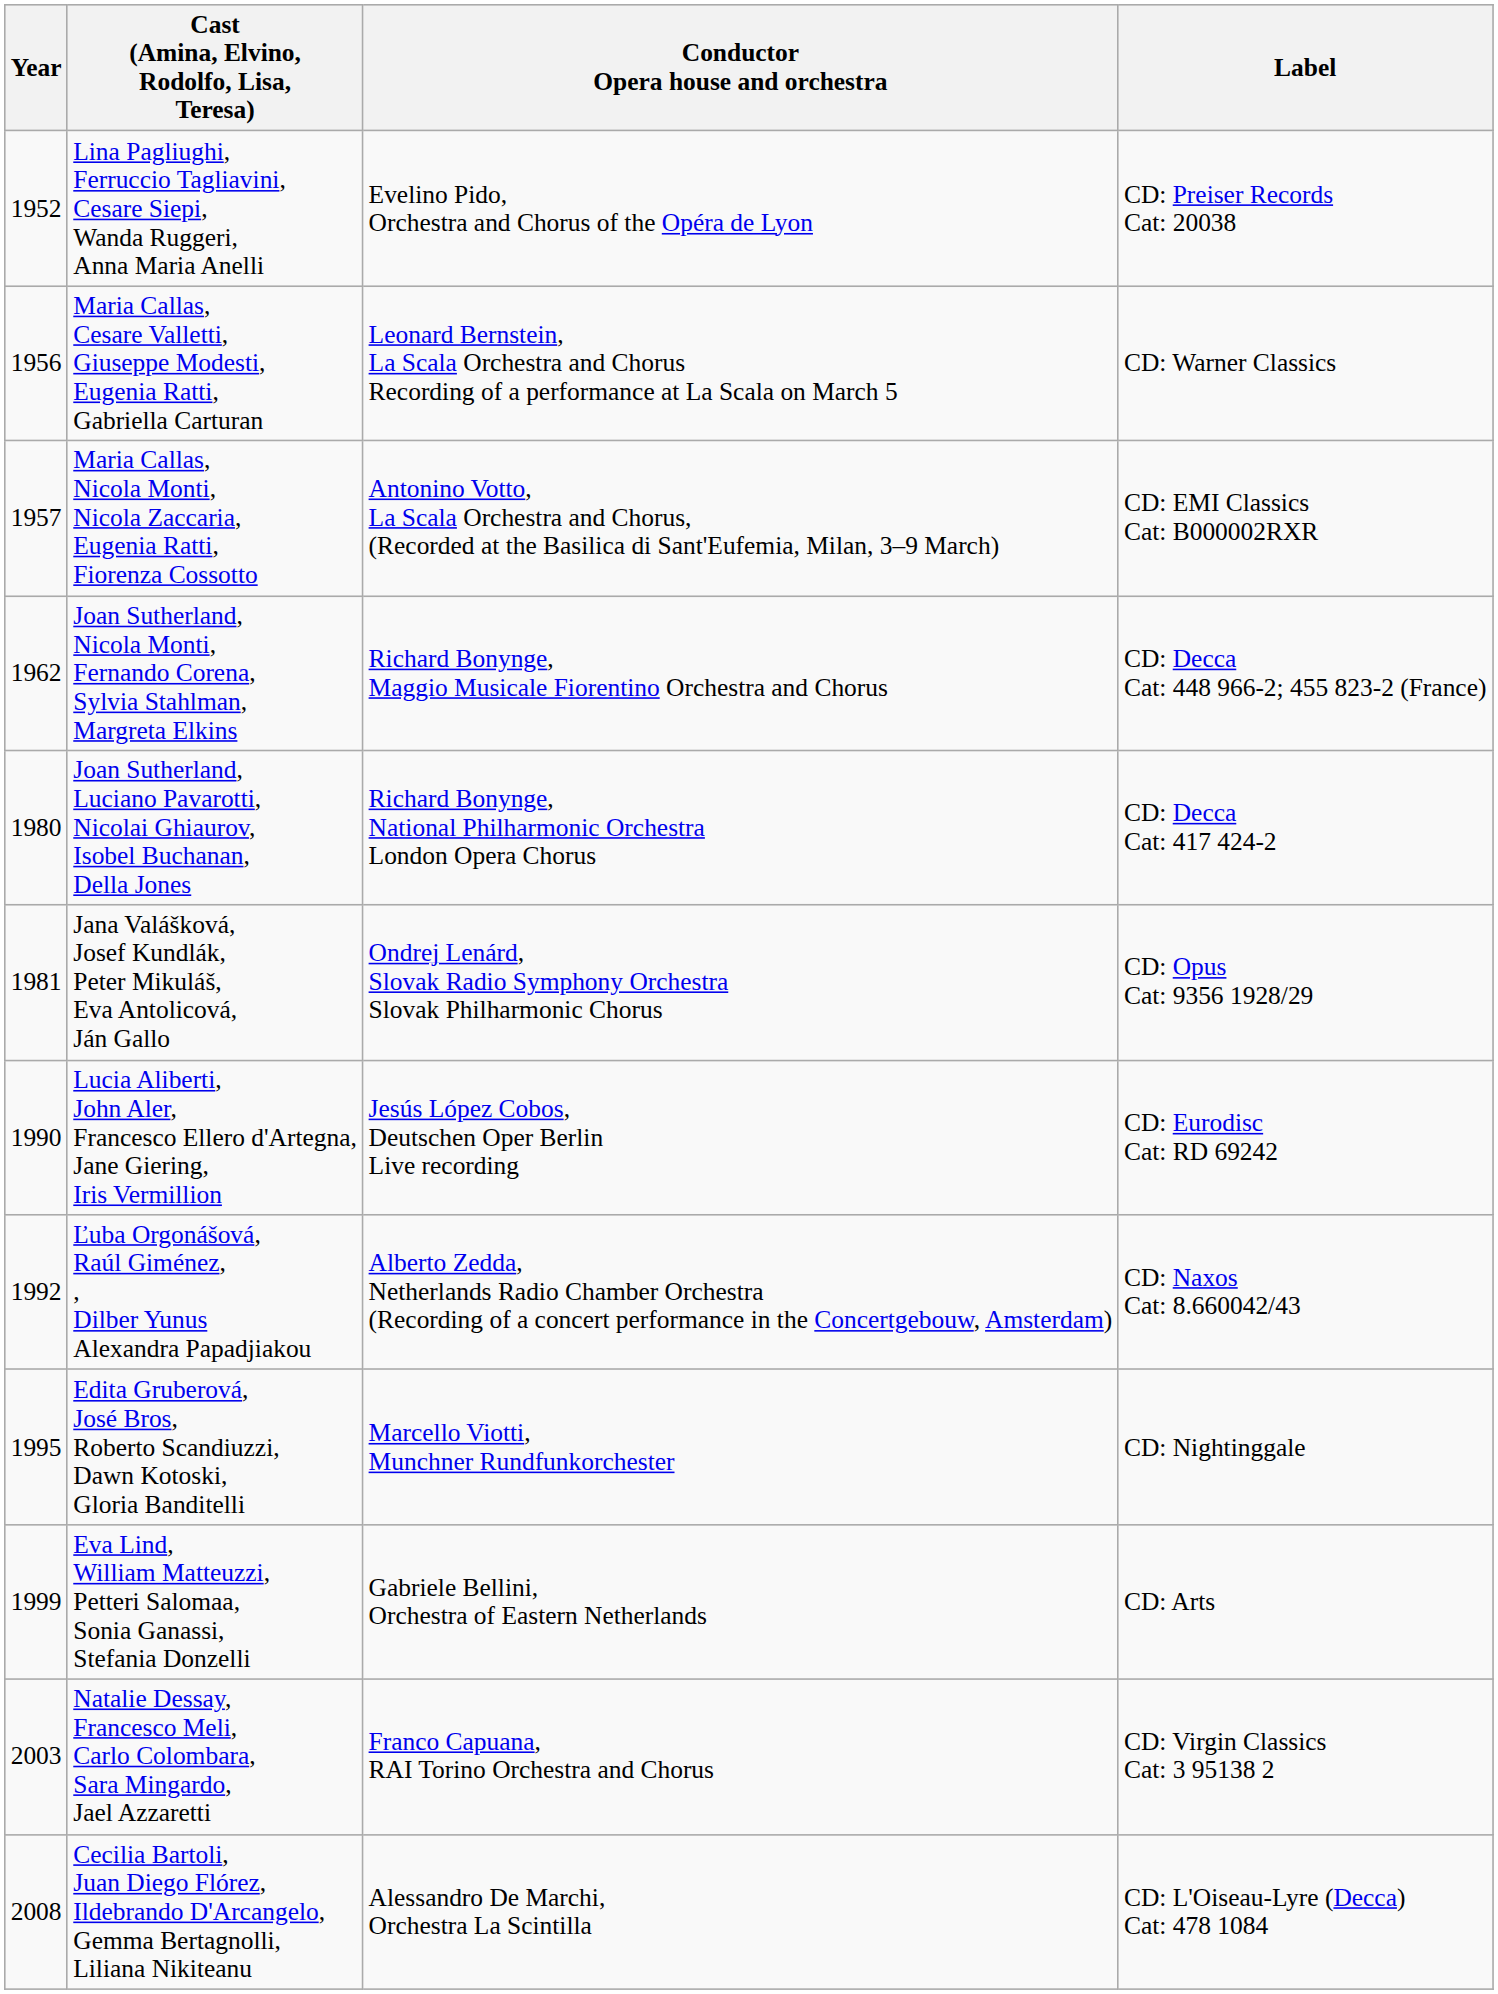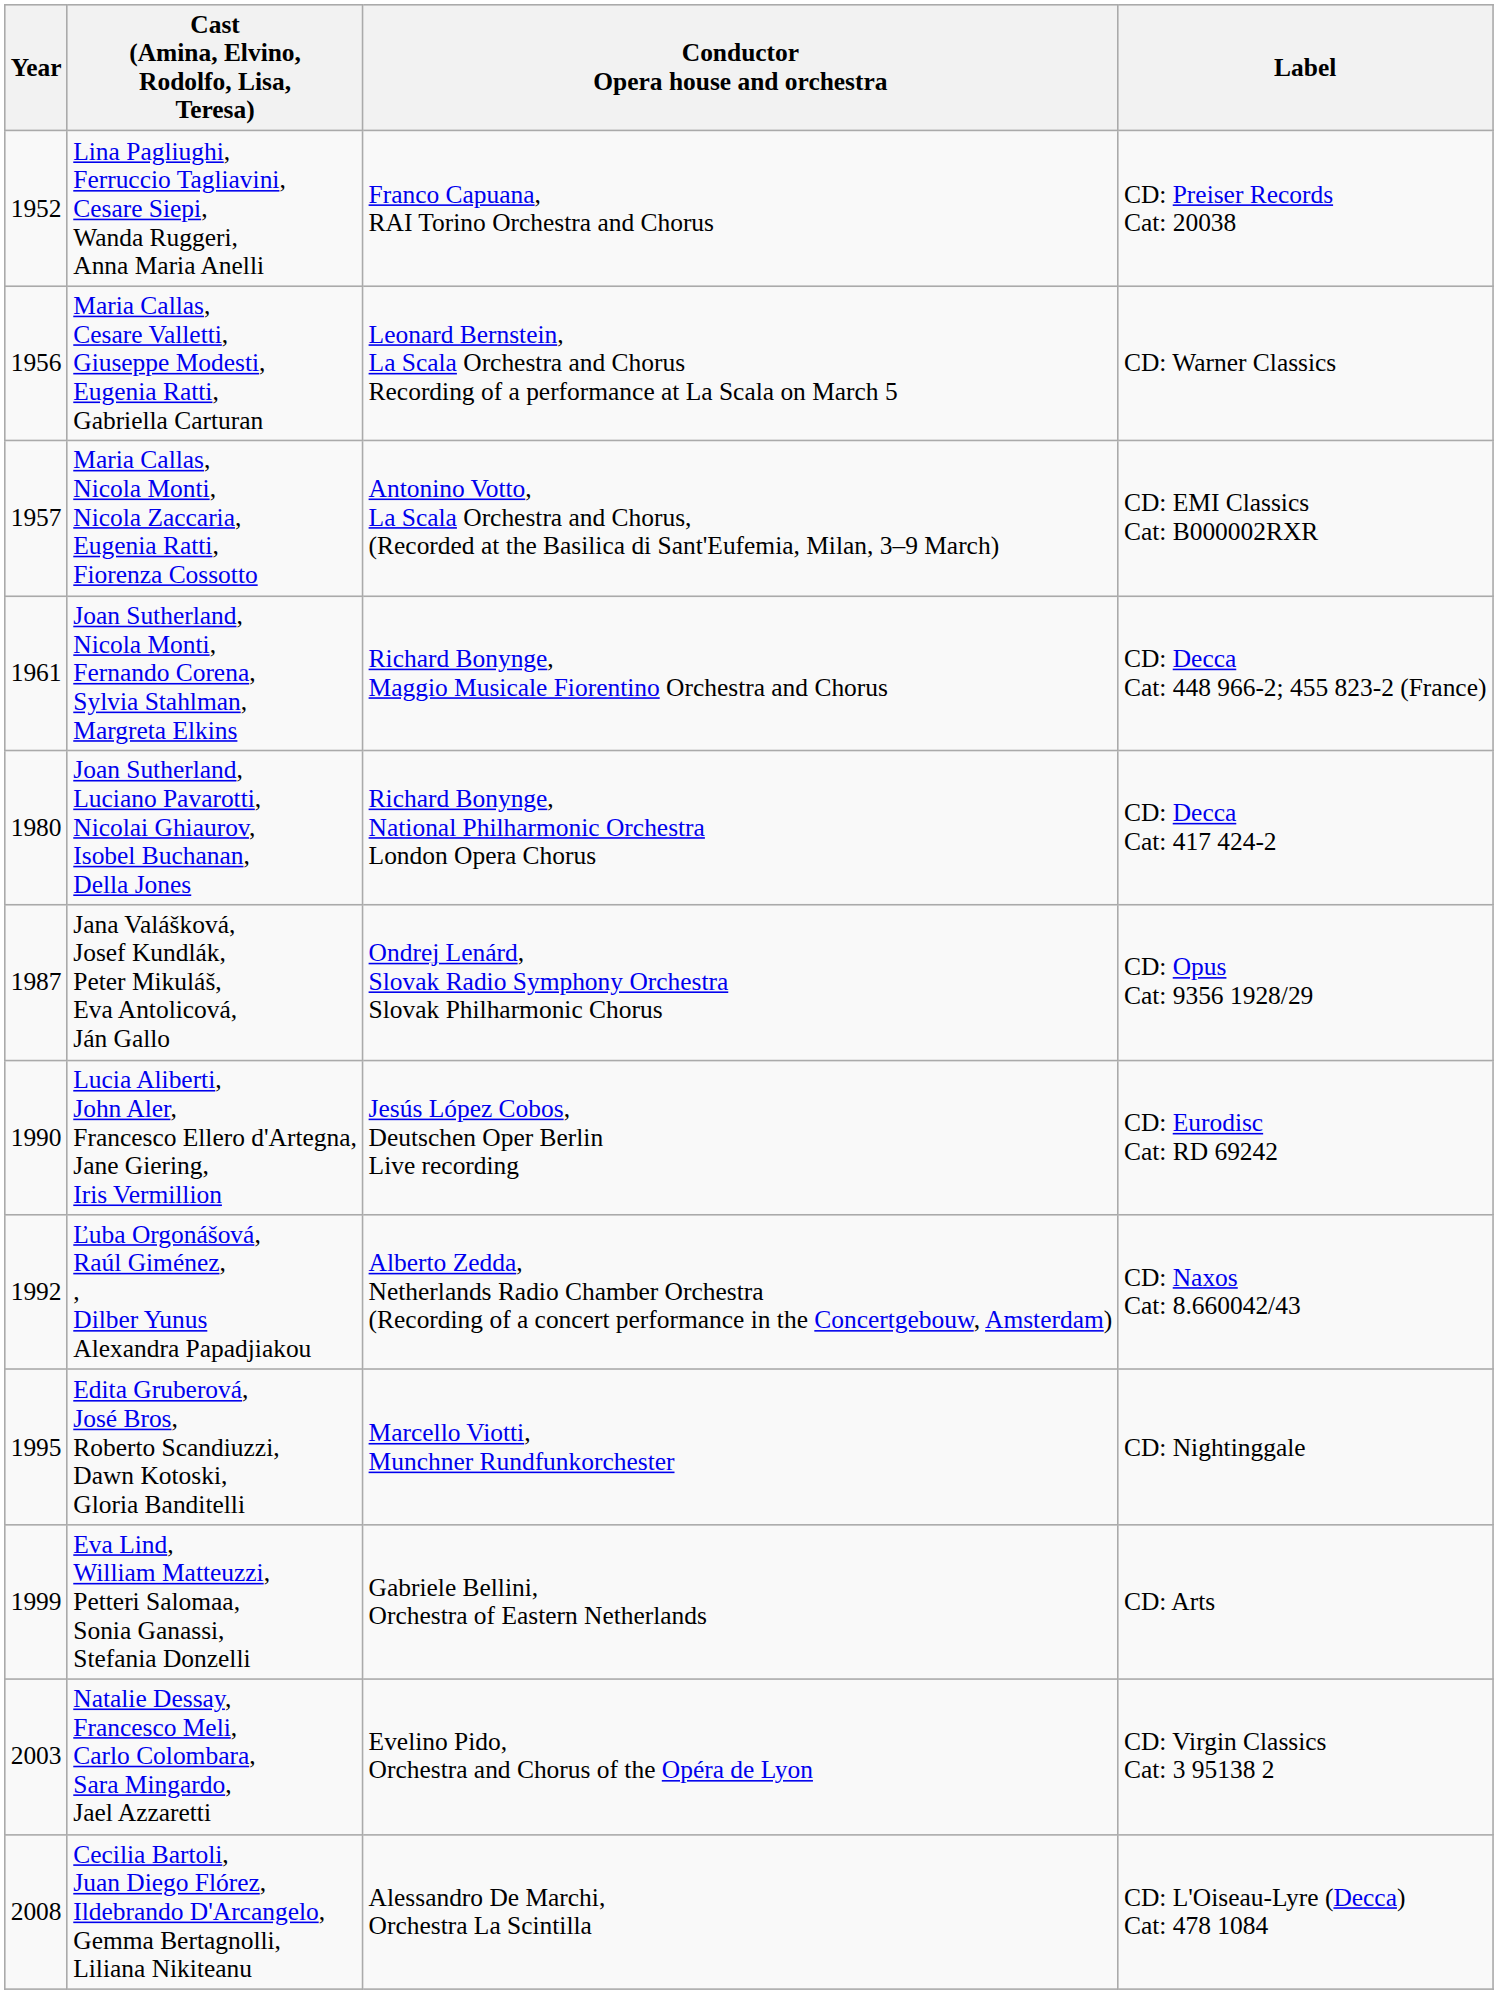(591, 208) Evelino Pido, Orchestra and Chorus of the Opéra de Lyon -> (541, 208) Franco Capuana, RAI Torino Orchestra and Chorus
(36, 672) 1962 -> (36, 672) 1961
(36, 982) 1981 -> (36, 982) 1987
(541, 1756) Franco Capuana, RAI Torino Orchestra and Chorus -> (591, 1756) Evelino Pido, Orchestra and Chorus of the Opéra de Lyon
